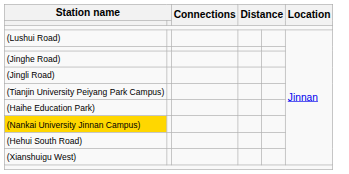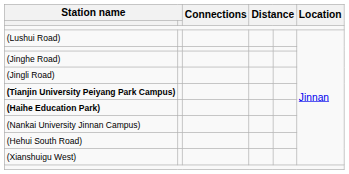(85, 92) normal -> (91, 91) bold
(51, 108) normal -> (53, 107) bold
(74, 124) gold background -> (74, 124) no background
